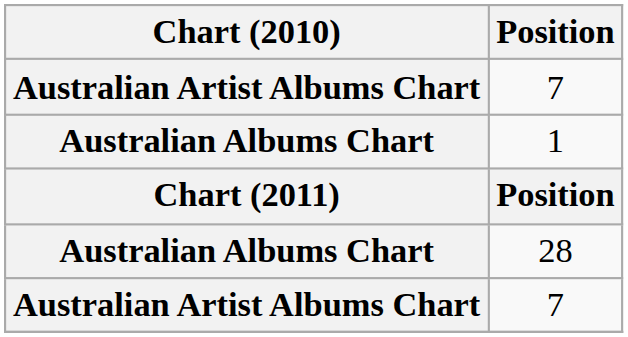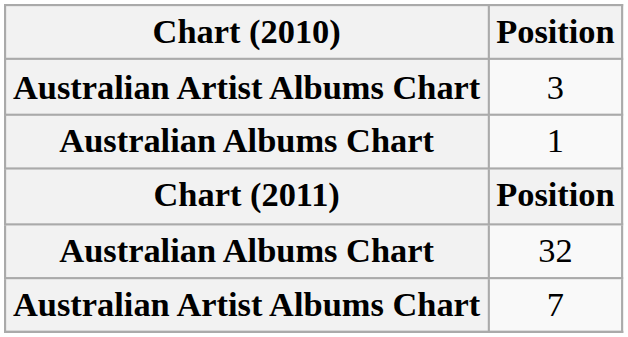(555, 86) 7 -> (555, 86) 3
(555, 250) 28 -> (555, 250) 32
